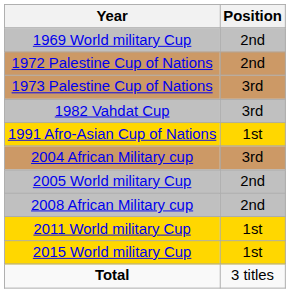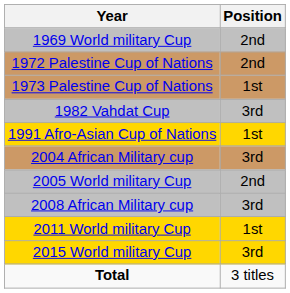(253, 87) 3rd -> (253, 87) 1st
(253, 205) 2nd -> (253, 205) 3rd
(253, 252) 1st -> (253, 252) 3rd
